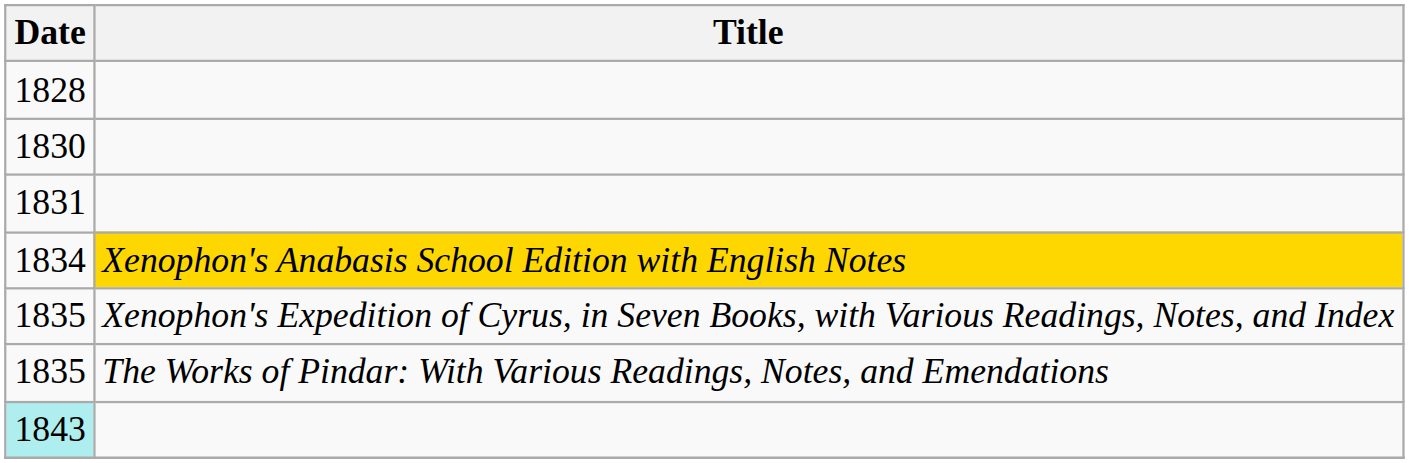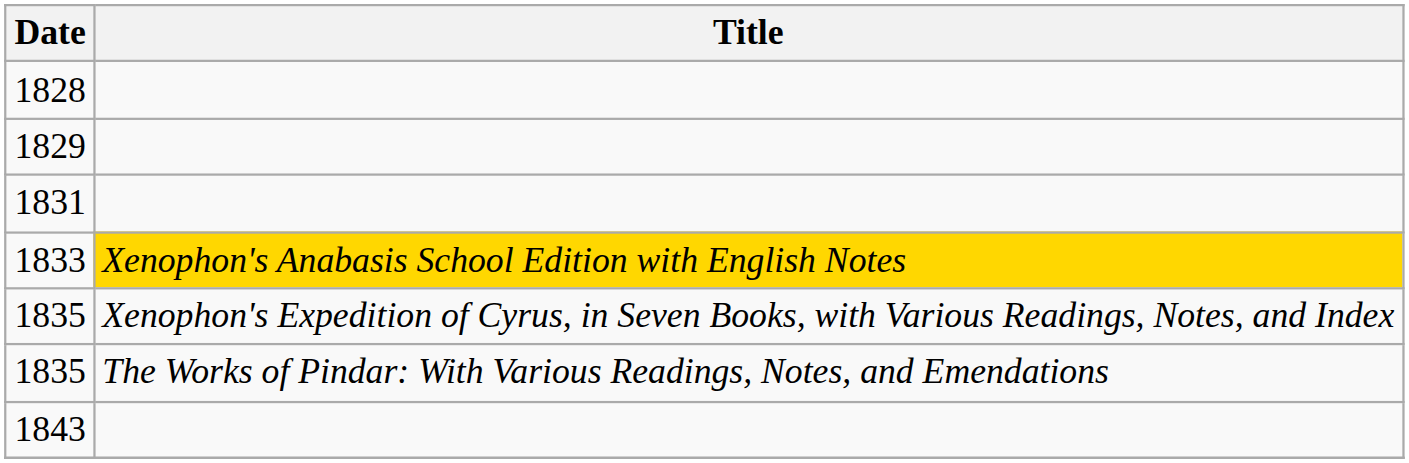(50, 145) 1830 -> (50, 145) 1829
(50, 259) 1834 -> (50, 259) 1833
(50, 428) paleturquoise background -> (50, 428) no background
